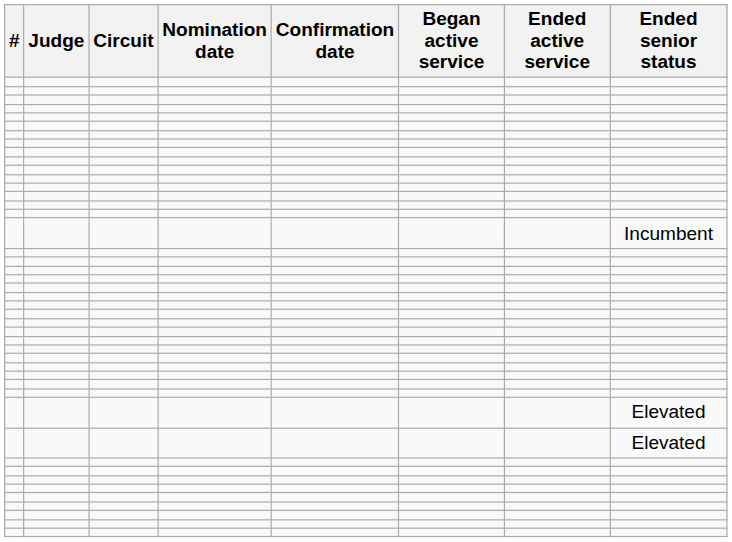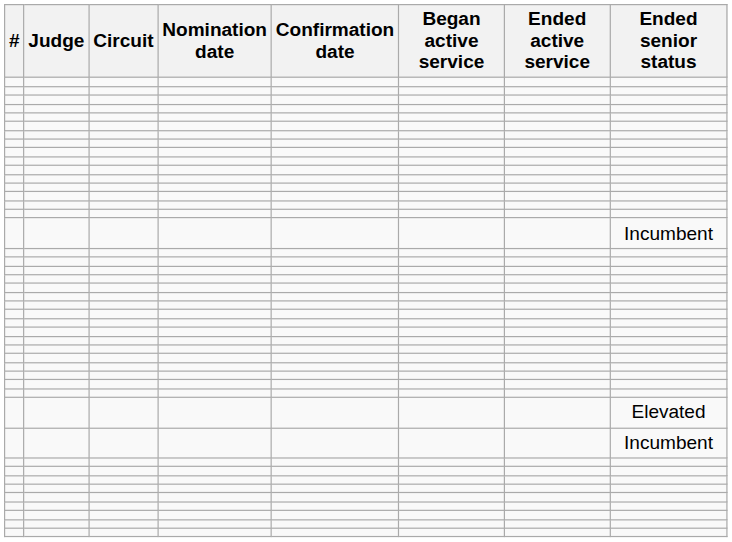(668, 442) Elevated -> (668, 442) Incumbent
